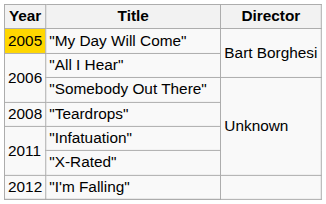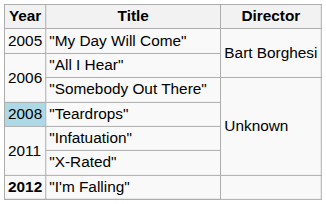(25, 41) gold background -> (25, 41) no background
(25, 114) no background -> (25, 114) lightblue background
(25, 187) normal -> (25, 187) bold
